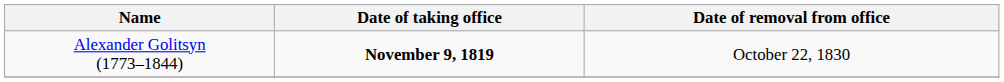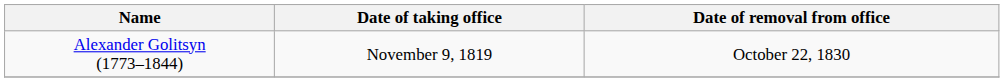(429, 53) bold -> (429, 53) normal
